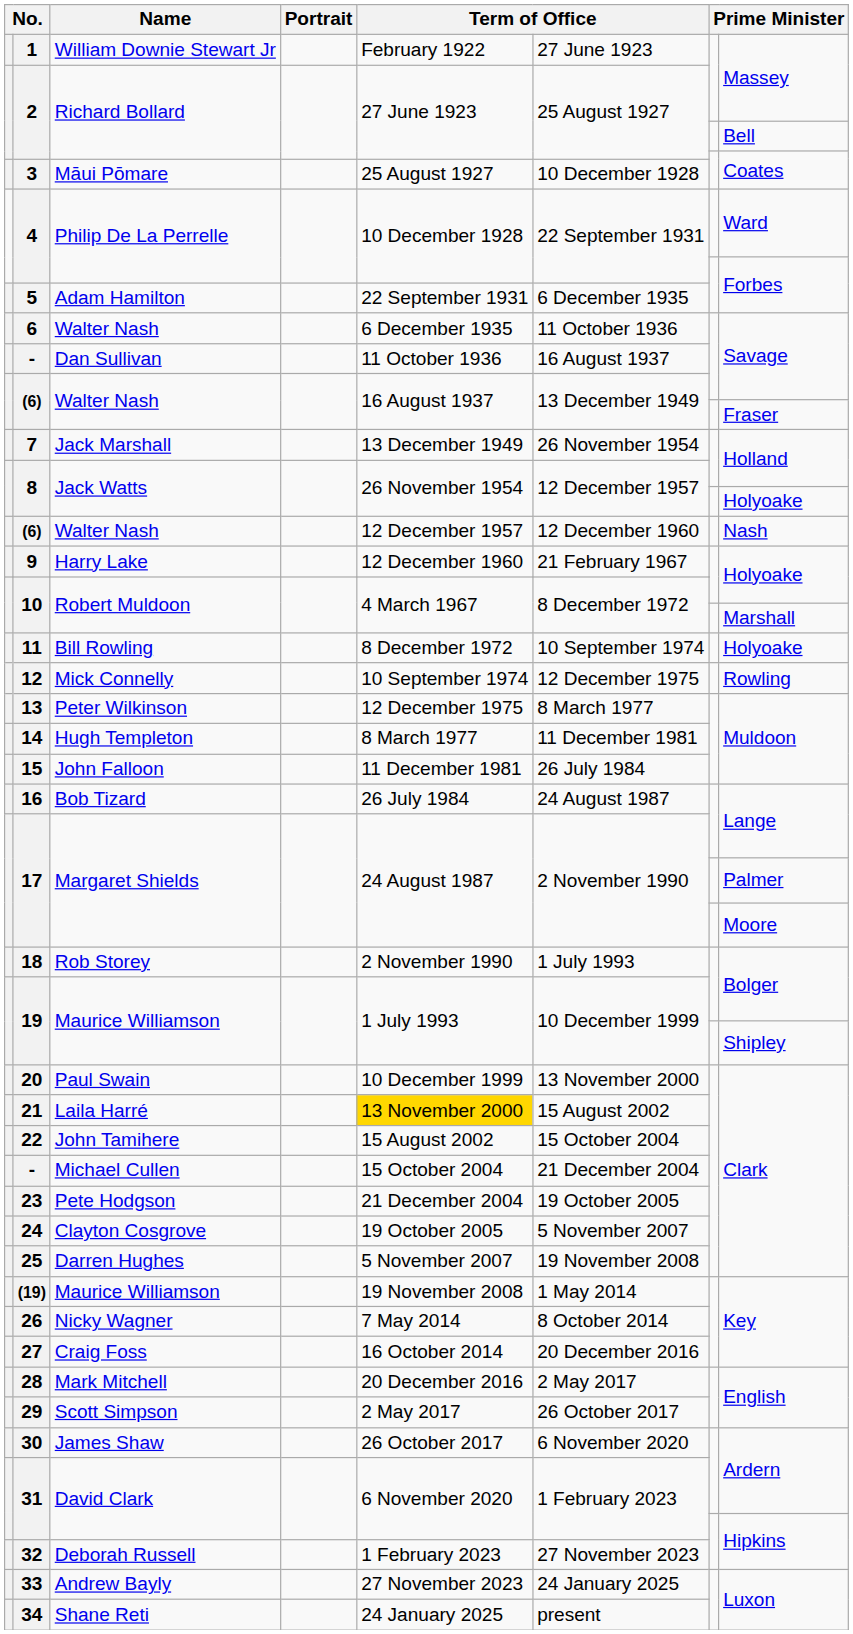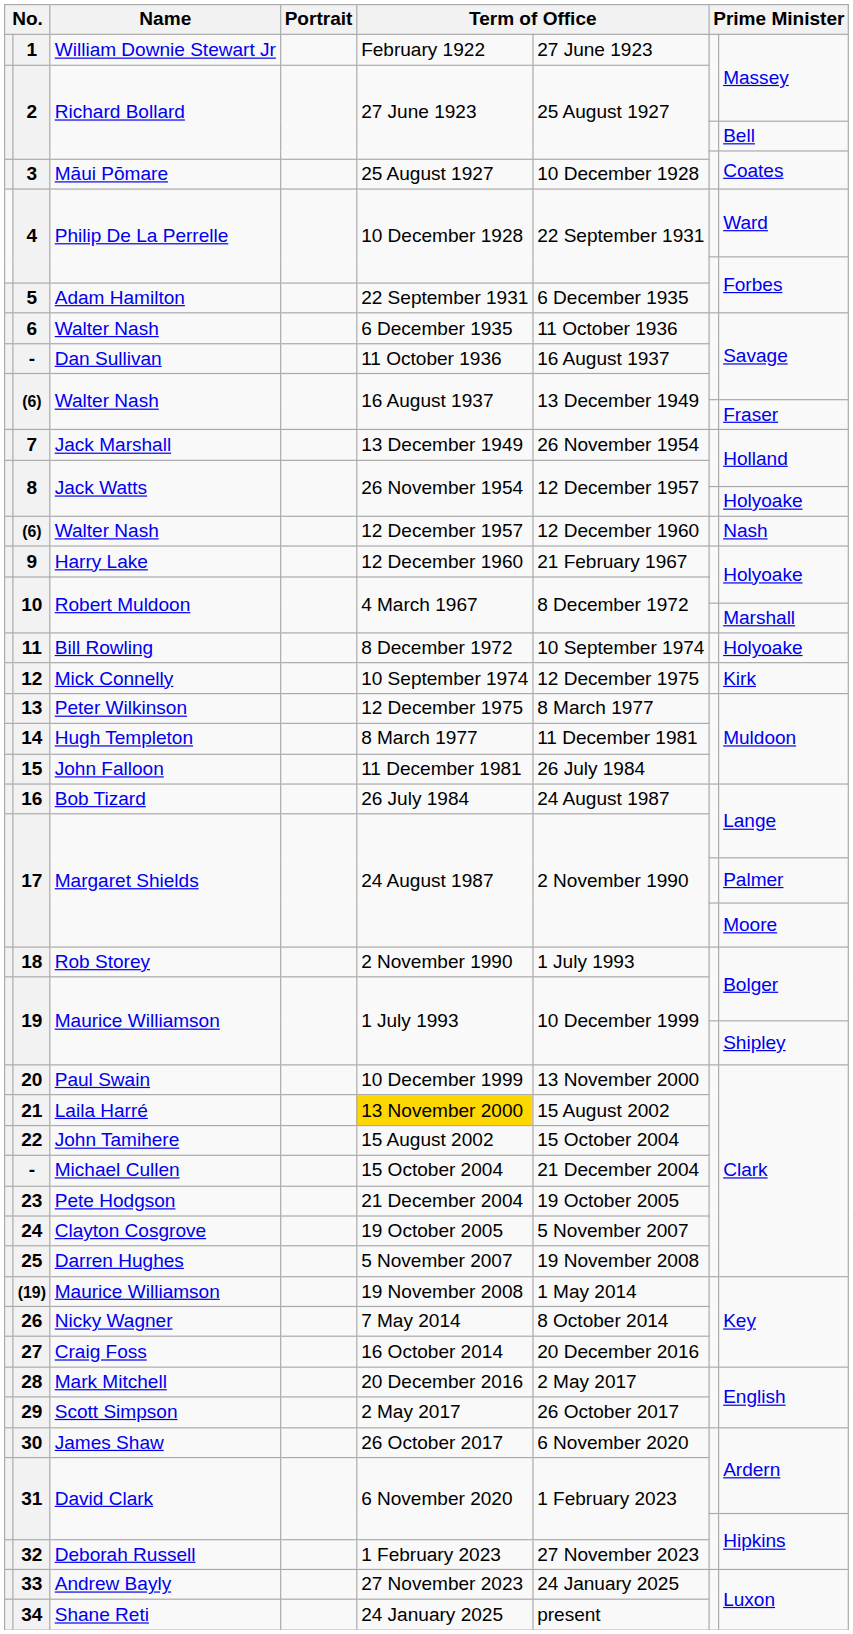(757, 678) Rowling -> (740, 678) Kirk
